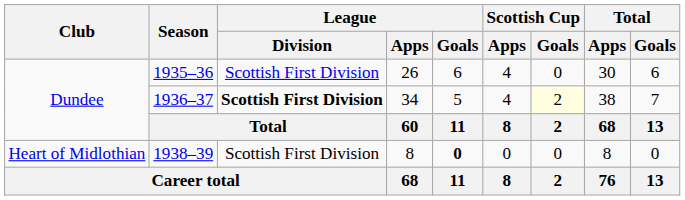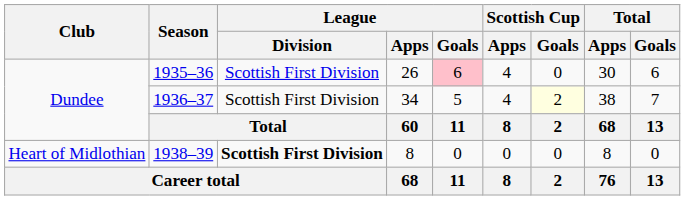(458, 72) no background -> (458, 72) pink background
(302, 99) bold -> (302, 99) normal
(302, 153) normal -> (302, 153) bold
(458, 153) bold -> (458, 153) normal
